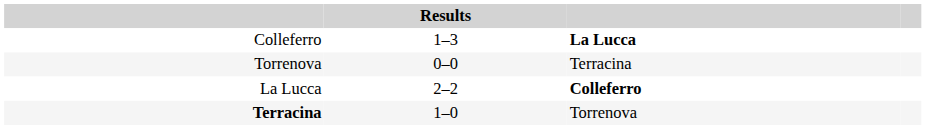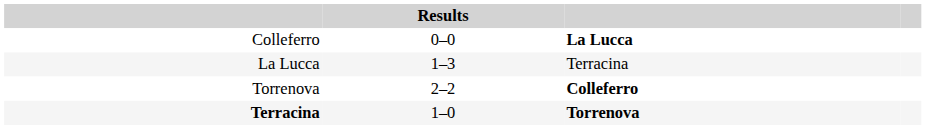(446, 40) 1–3 -> (443, 40) 0–0
(288, 64) Torrenova -> (289, 64) La Lucca
(446, 64) 0–0 -> (443, 64) 1–3
(291, 88) La Lucca -> (286, 88) Torrenova
(603, 112) normal -> (603, 112) bold
